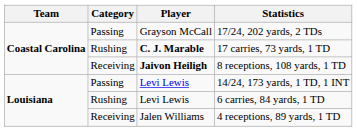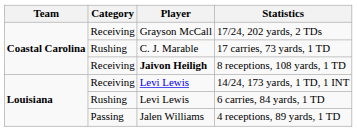(107, 31) Passing -> (113, 31) Receiving
(172, 48) bold -> (169, 48) normal
(107, 83) Passing -> (113, 83) Receiving
(113, 117) Receiving -> (107, 117) Passing
